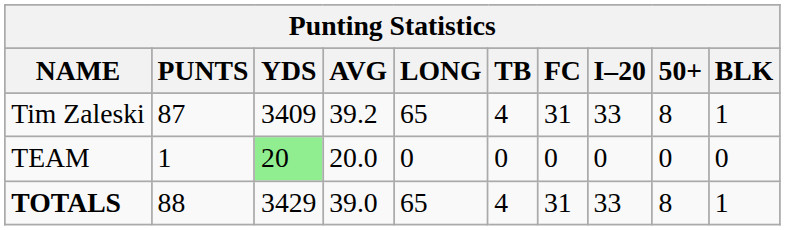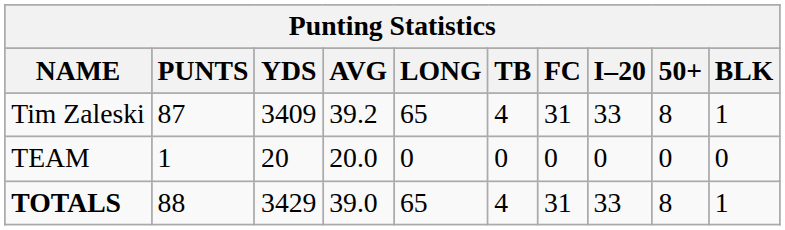(275, 158) lightgreen background -> (275, 158) no background
